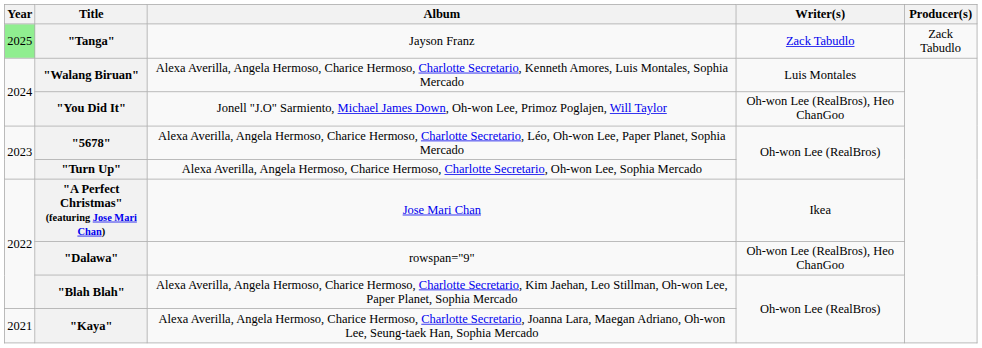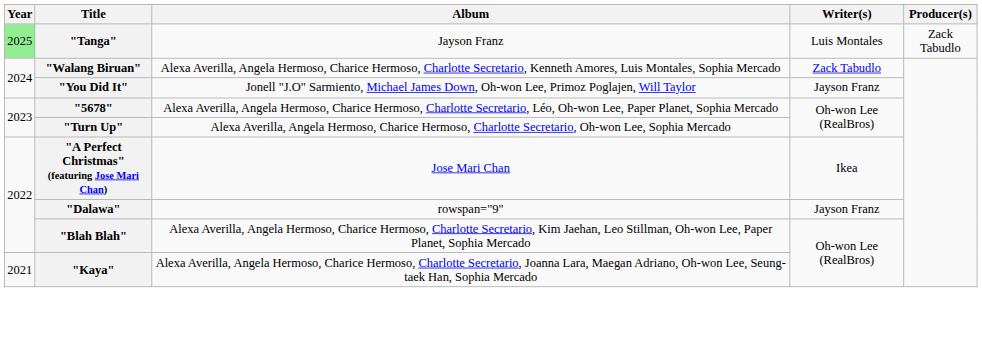(820, 41) Zack Tabudlo -> (847, 41) Luis Montales
(820, 75) Luis Montales -> (847, 68) Zack Tabudlo
(820, 108) Oh-won Lee (RealBros), Heo ChanGoo -> (847, 87) Jayson Franz
(820, 258) Oh-won Lee (RealBros), Heo ChanGoo -> (847, 209) Jayson Franz
